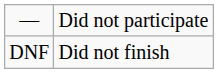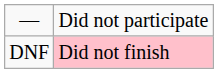(114, 52) no background -> (114, 52) pink background
